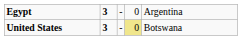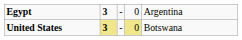(105, 27) no background -> (105, 27) khaki background
